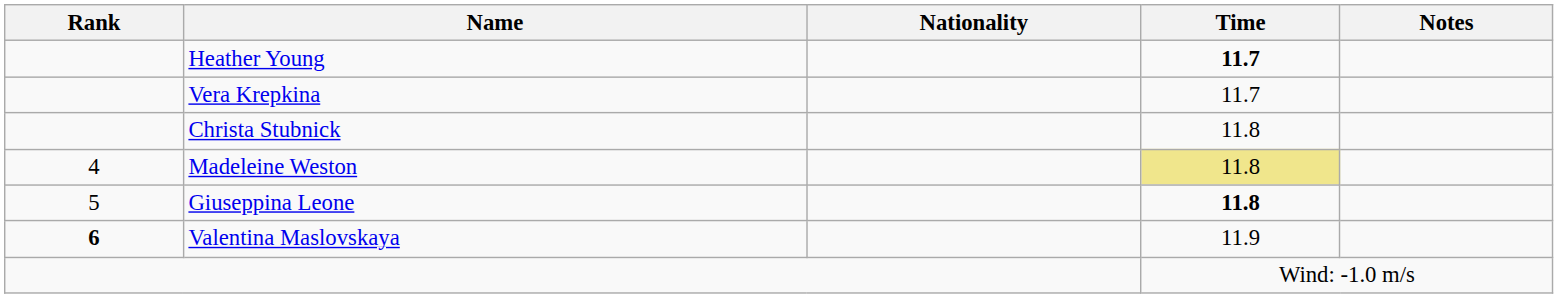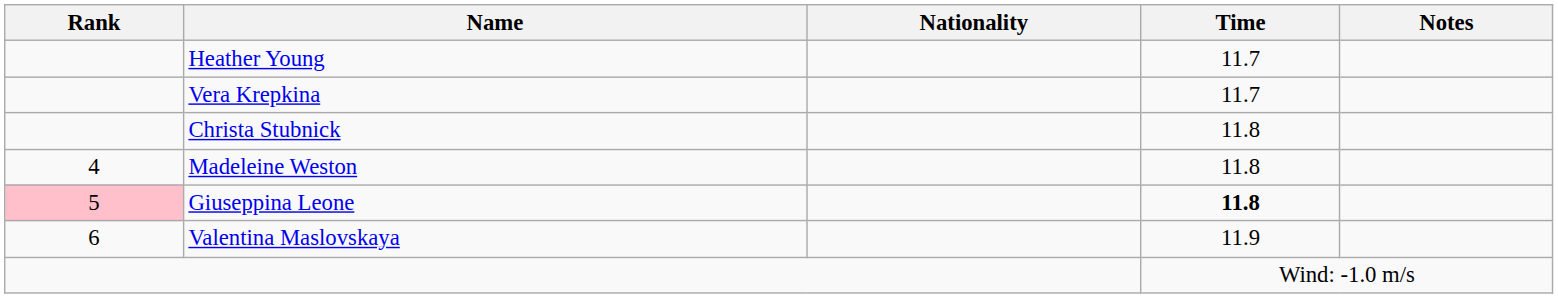(1241, 58) bold -> (1241, 58) normal
(1241, 166) khaki background -> (1241, 166) no background
(94, 202) no background -> (94, 202) pink background
(94, 238) bold -> (94, 238) normal
